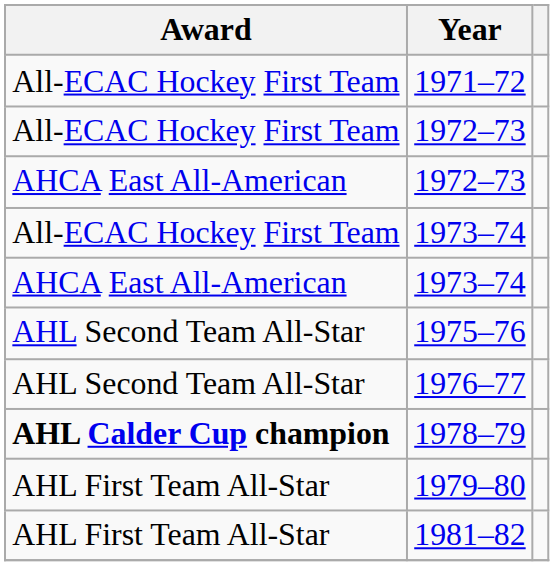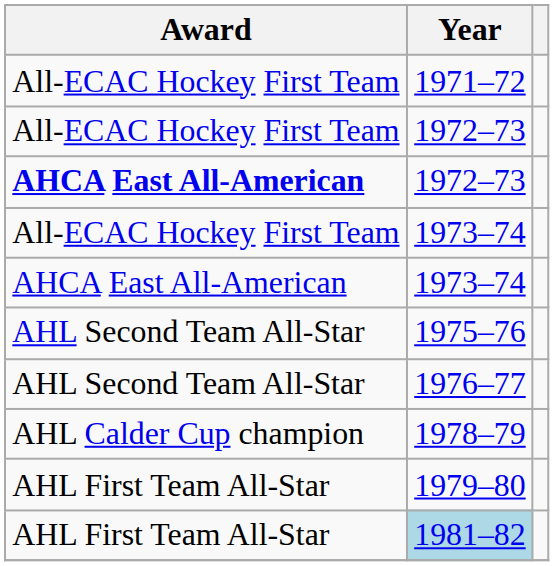(179, 181) normal -> (188, 181) bold
(201, 433) bold -> (188, 433) normal
(470, 534) no background -> (470, 534) lightblue background
